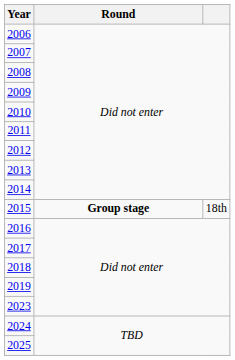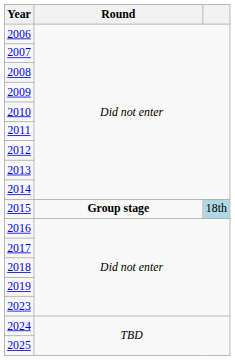(216, 209) no background -> (216, 209) lightblue background
